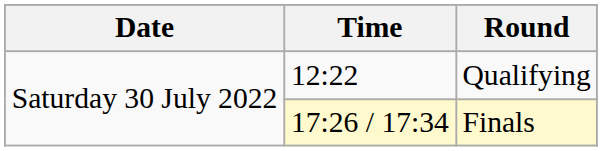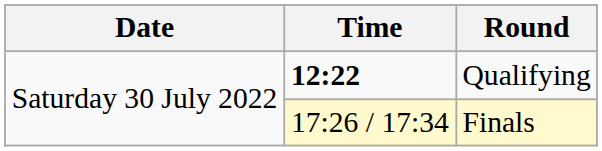(325, 74) normal -> (325, 74) bold
